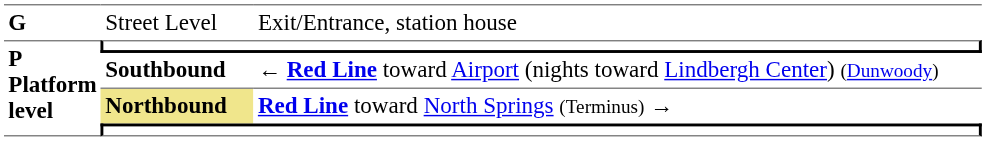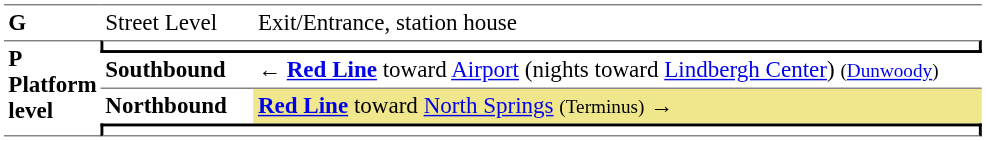(166, 106) khaki background -> (166, 106) no background
(466, 106) no background -> (466, 106) khaki background
